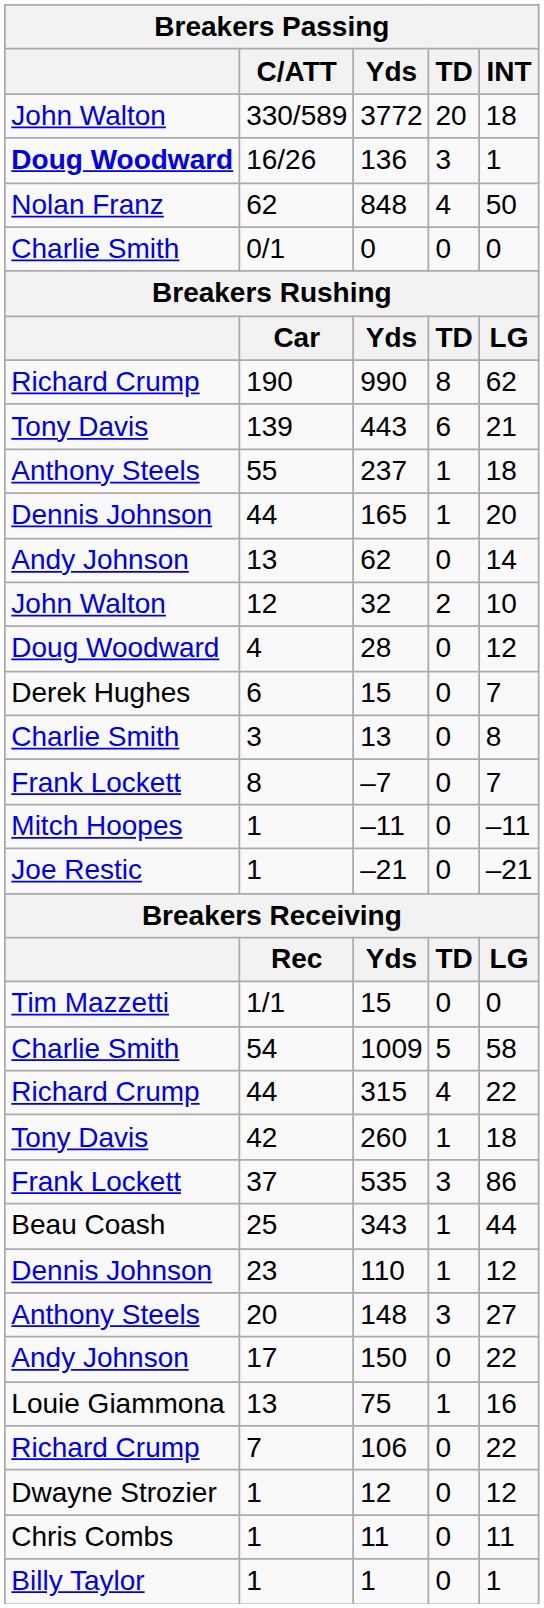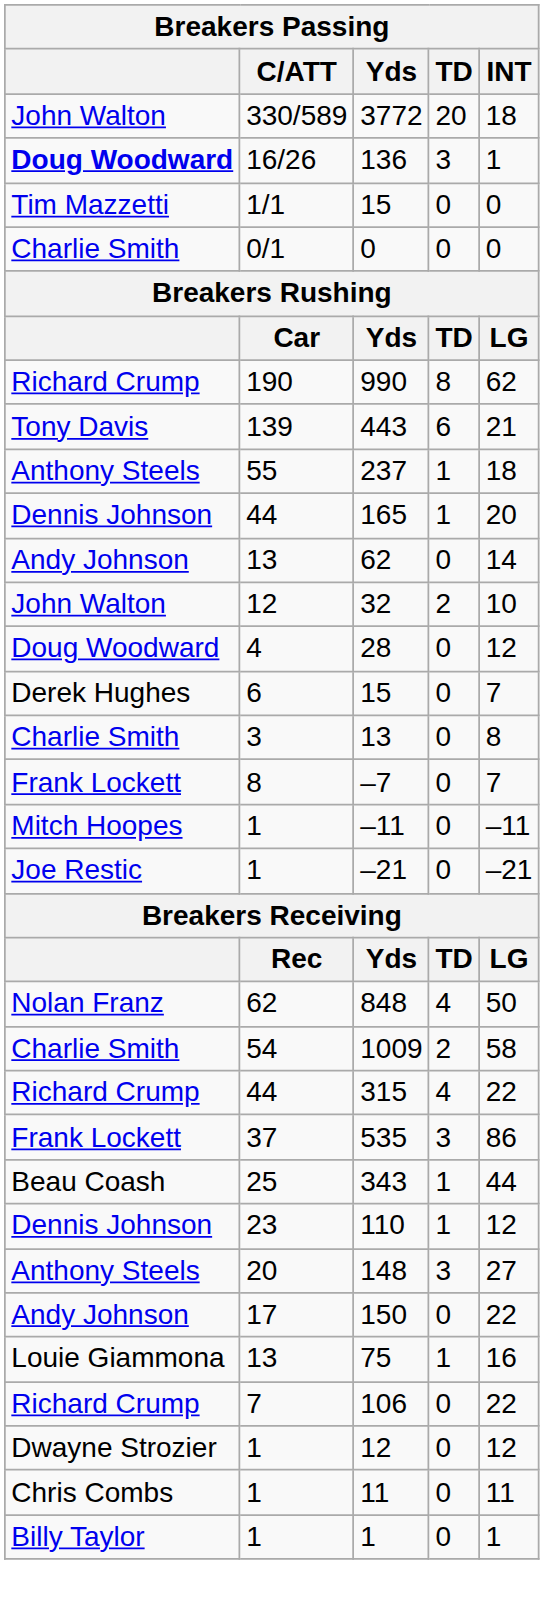rows swapped: (266, 1003) <-> (262, 204)
(443, 1048) 5 -> (443, 1048) 2
- row: (262, 1136)
